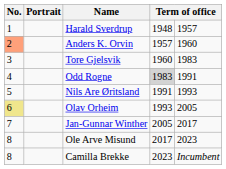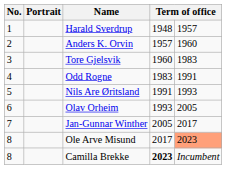(9, 44) lightsalmon background -> (9, 44) no background
(162, 76) lightgrey background -> (162, 76) no background
(9, 108) khaki background -> (9, 108) no background
(187, 140) no background -> (187, 140) lightsalmon background
(162, 156) normal -> (162, 156) bold
